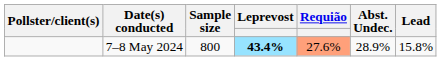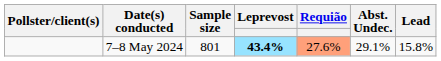(210, 46) 800 -> (210, 46) 801
(373, 46) 28.9% -> (373, 46) 29.1%
